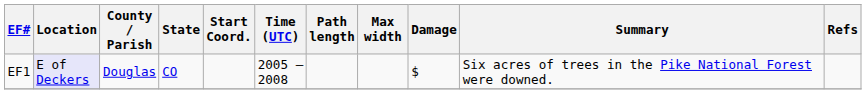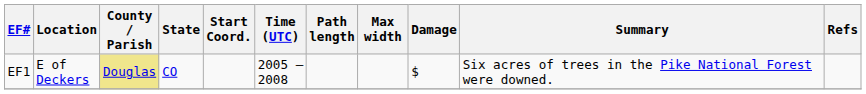(63, 72) lavender background -> (63, 72) no background
(130, 72) no background -> (130, 72) khaki background
